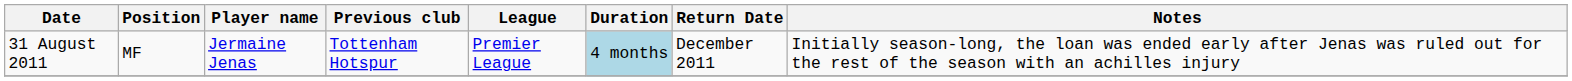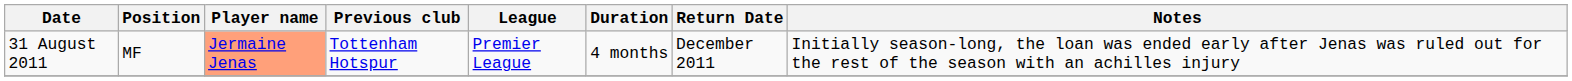(247, 54) no background -> (247, 54) lightsalmon background
(629, 54) lightblue background -> (629, 54) no background
